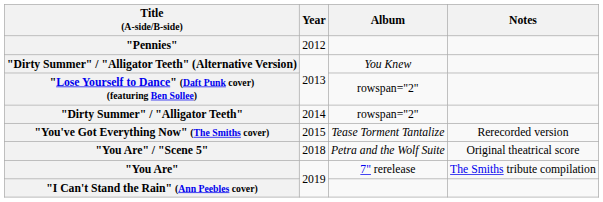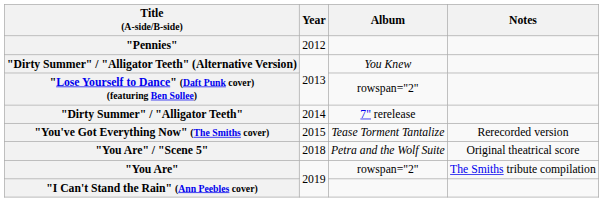(388, 114) rowspan="2" -> (388, 114) 7" rerelease
(388, 169) 7" rerelease -> (388, 169) rowspan="2"
